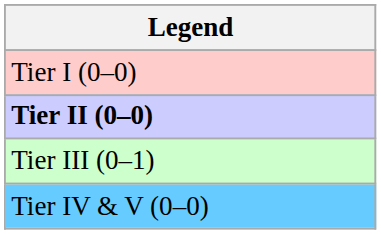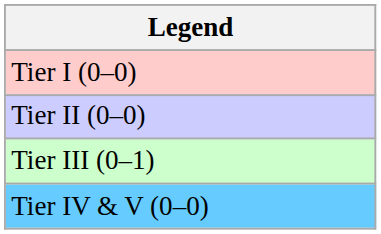(82, 116) bold -> (78, 116) normal
